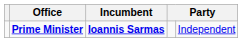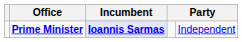(126, 29) no background -> (126, 29) lavender background
